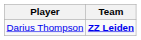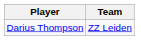(111, 27) bold -> (110, 27) normal
